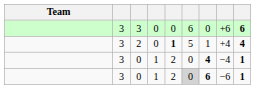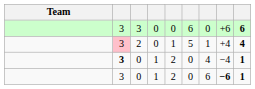(122, 44) no background -> (122, 44) pink background
(173, 44) bold -> (173, 44) normal
(122, 60) normal -> (122, 60) bold
(208, 60) bold -> (208, 60) normal
(191, 76) lightgrey background -> (191, 76) no background
(208, 76) bold -> (208, 76) normal
(225, 76) normal -> (225, 76) bold
